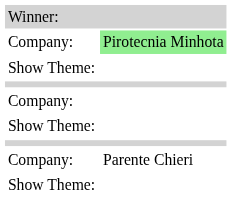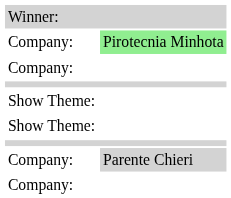(52, 67) Show Theme: -> (41, 67) Company:
(41, 101) Company: -> (52, 101) Show Theme:
(148, 159) no background -> (148, 159) lightgrey background
(52, 185) Show Theme: -> (41, 185) Company:
